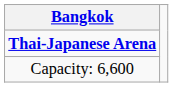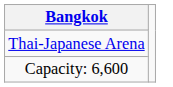(82, 43) bold -> (76, 43) normal
